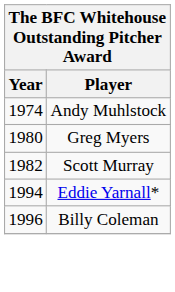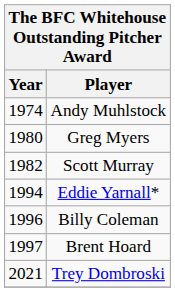+ row: (108, 246)
+ row: (108, 273)
